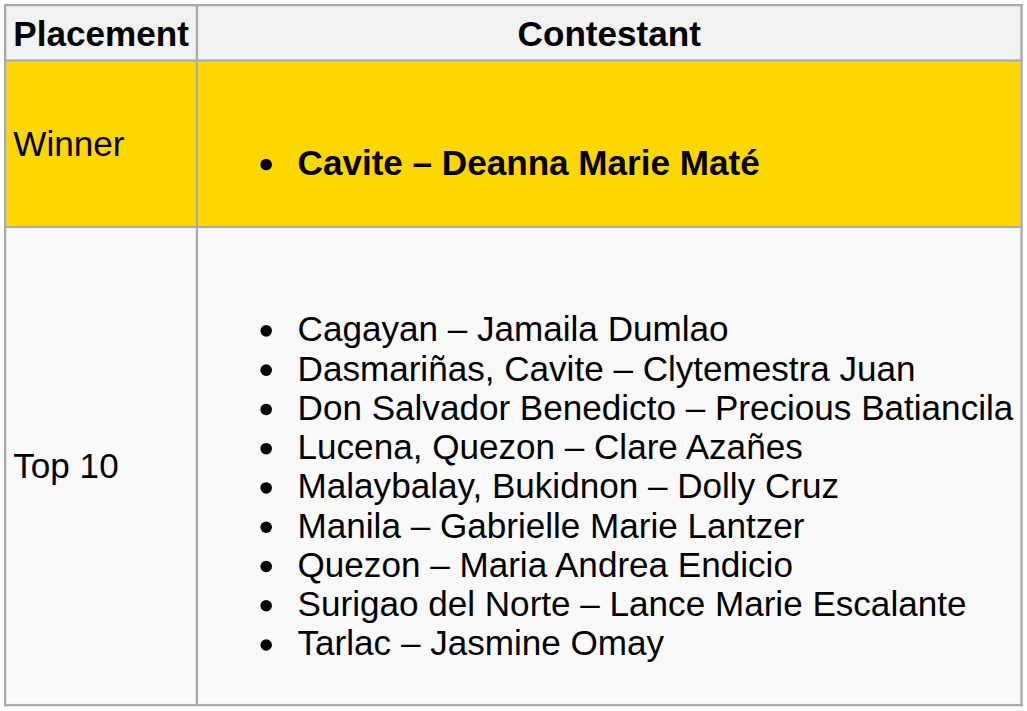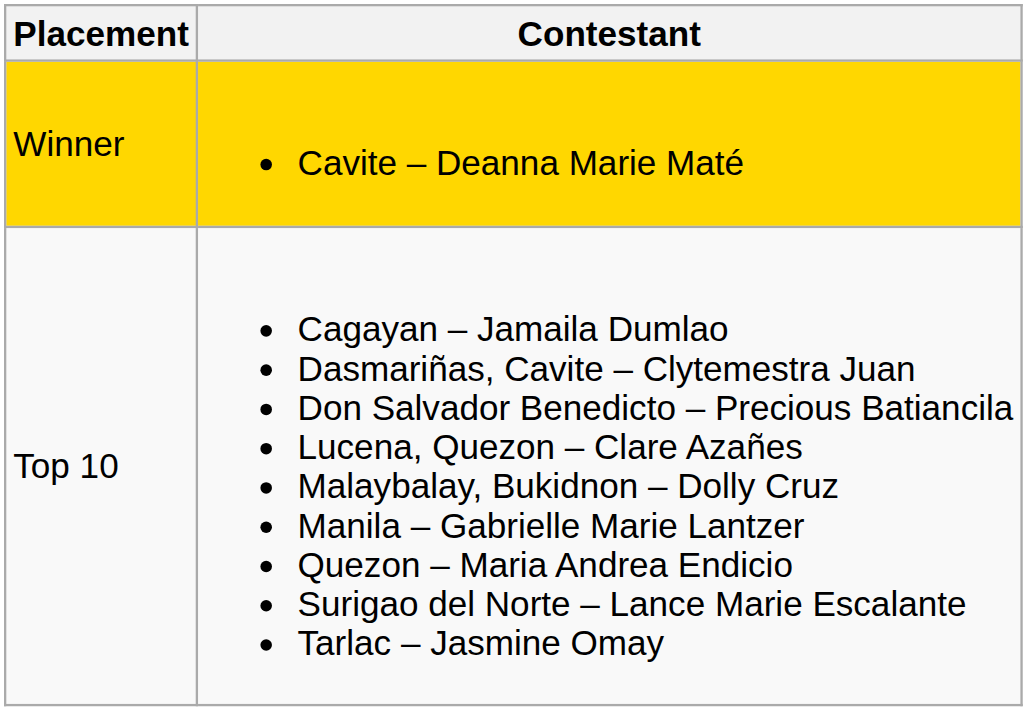(609, 163) bold -> (609, 163) normal
